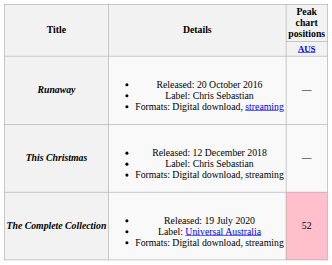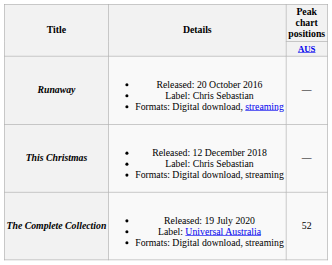(307, 226) pink background -> (307, 226) no background
